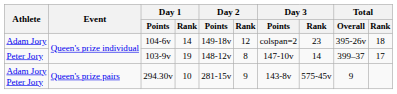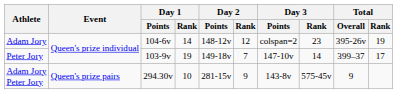(216, 41) 149-18v -> (216, 41) 148-12v
(380, 41) 18 -> (380, 41) 19
(216, 56) 148-12v -> (216, 56) 149-18v
(246, 56) 8 -> (246, 56) 7
